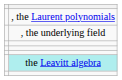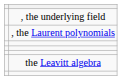(63, 17) , the Laurent polynomials -> (63, 17) , the underlying field
(63, 33) , the underlying field -> (63, 33) , the Laurent polynomials
(63, 63) paleturquoise background -> (63, 63) no background
